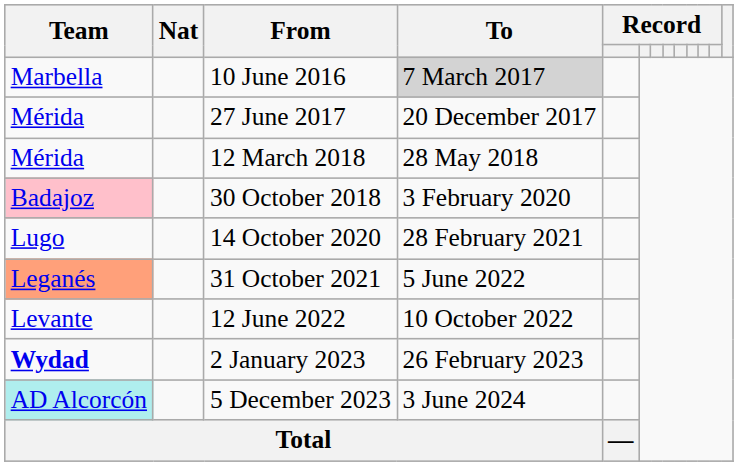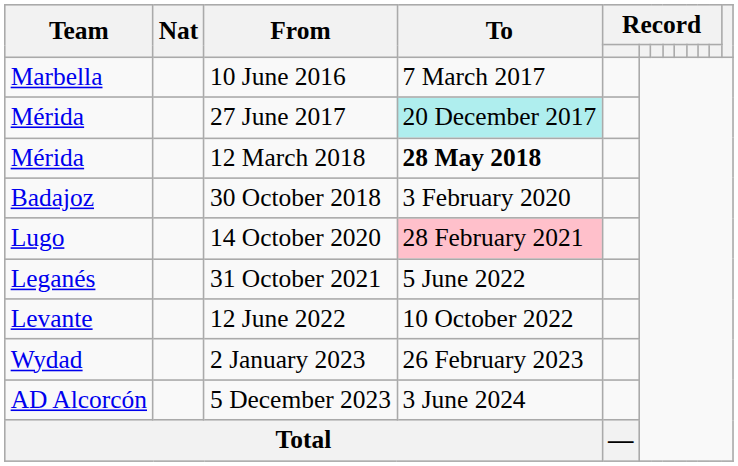(474, 76) lightgrey background -> (474, 76) no background
(499, 117) no background -> (499, 117) paleturquoise background
(470, 157) normal -> (472, 157) bold
(52, 197) pink background -> (52, 197) no background
(493, 238) no background -> (493, 238) pink background
(53, 278) lightsalmon background -> (53, 278) no background
(50, 359) bold -> (47, 359) normal
(79, 399) paleturquoise background -> (79, 399) no background
